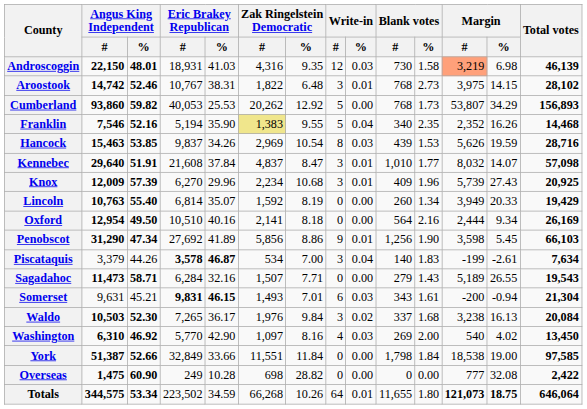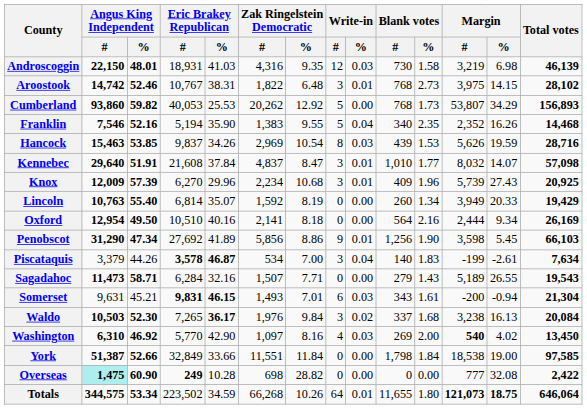(471, 66) lightsalmon background -> (471, 66) no background
(269, 124) khaki background -> (269, 124) no background
(222, 317) normal -> (222, 317) bold
(475, 336) normal -> (475, 336) bold
(111, 374) no background -> (111, 374) paleturquoise background
(193, 374) normal -> (193, 374) bold
